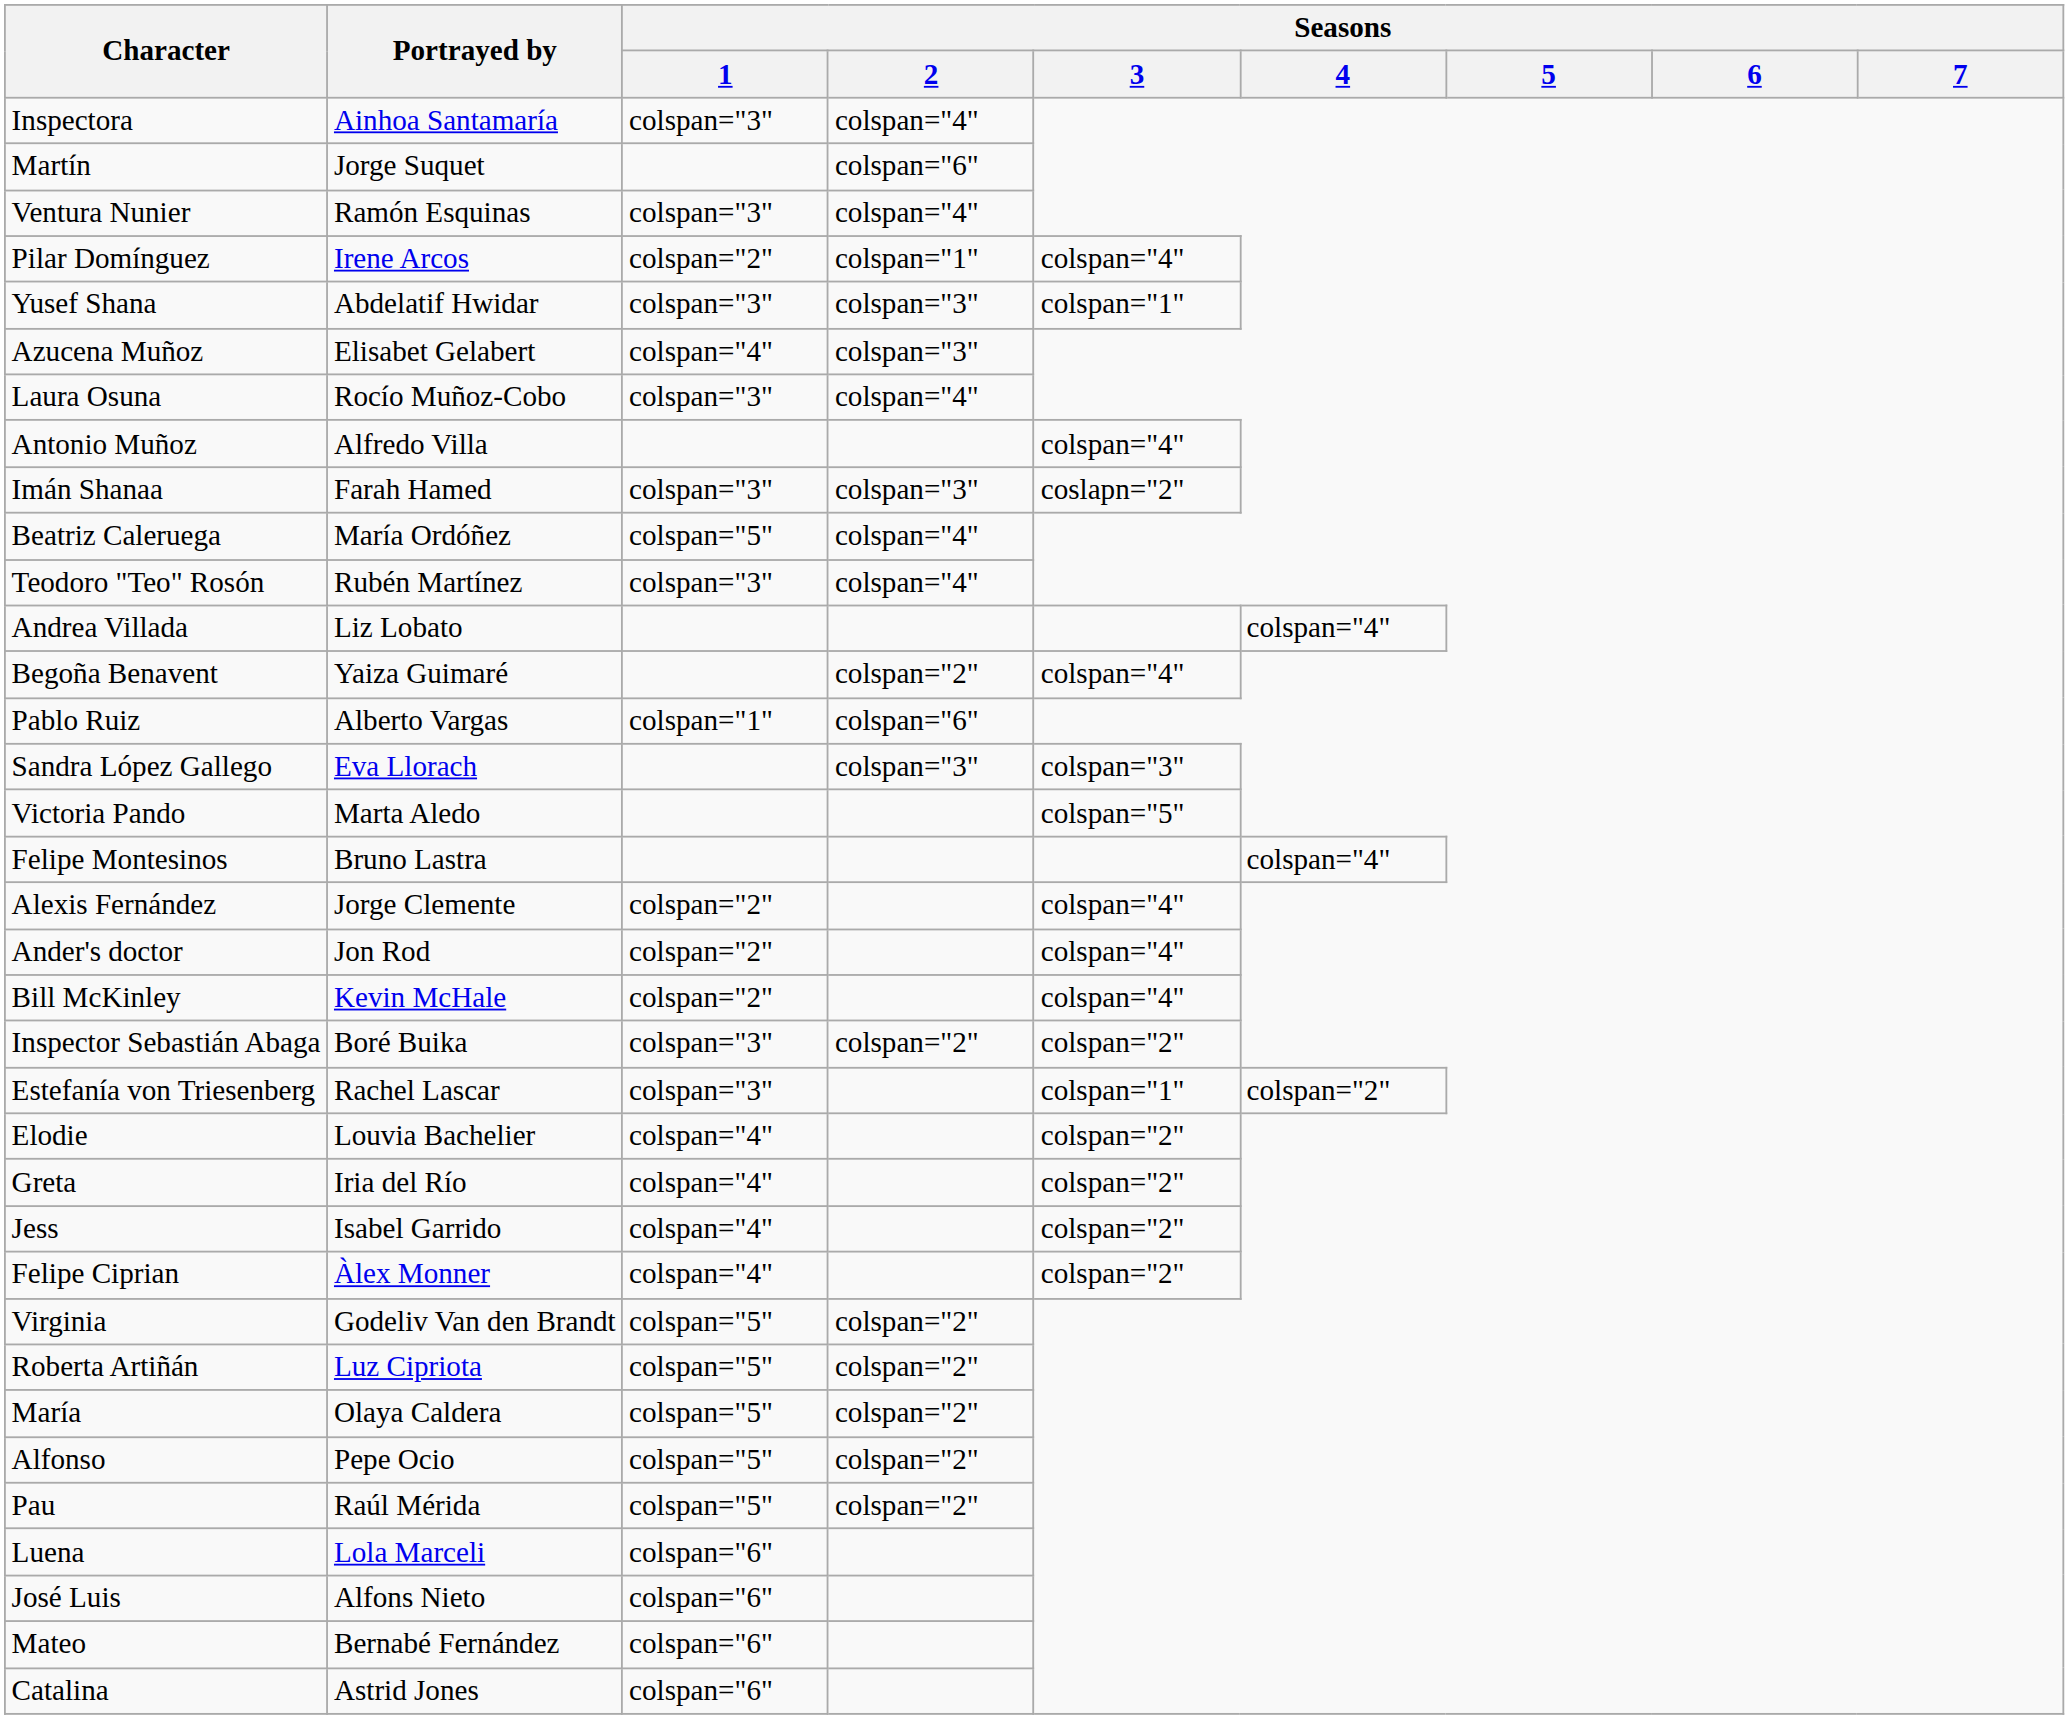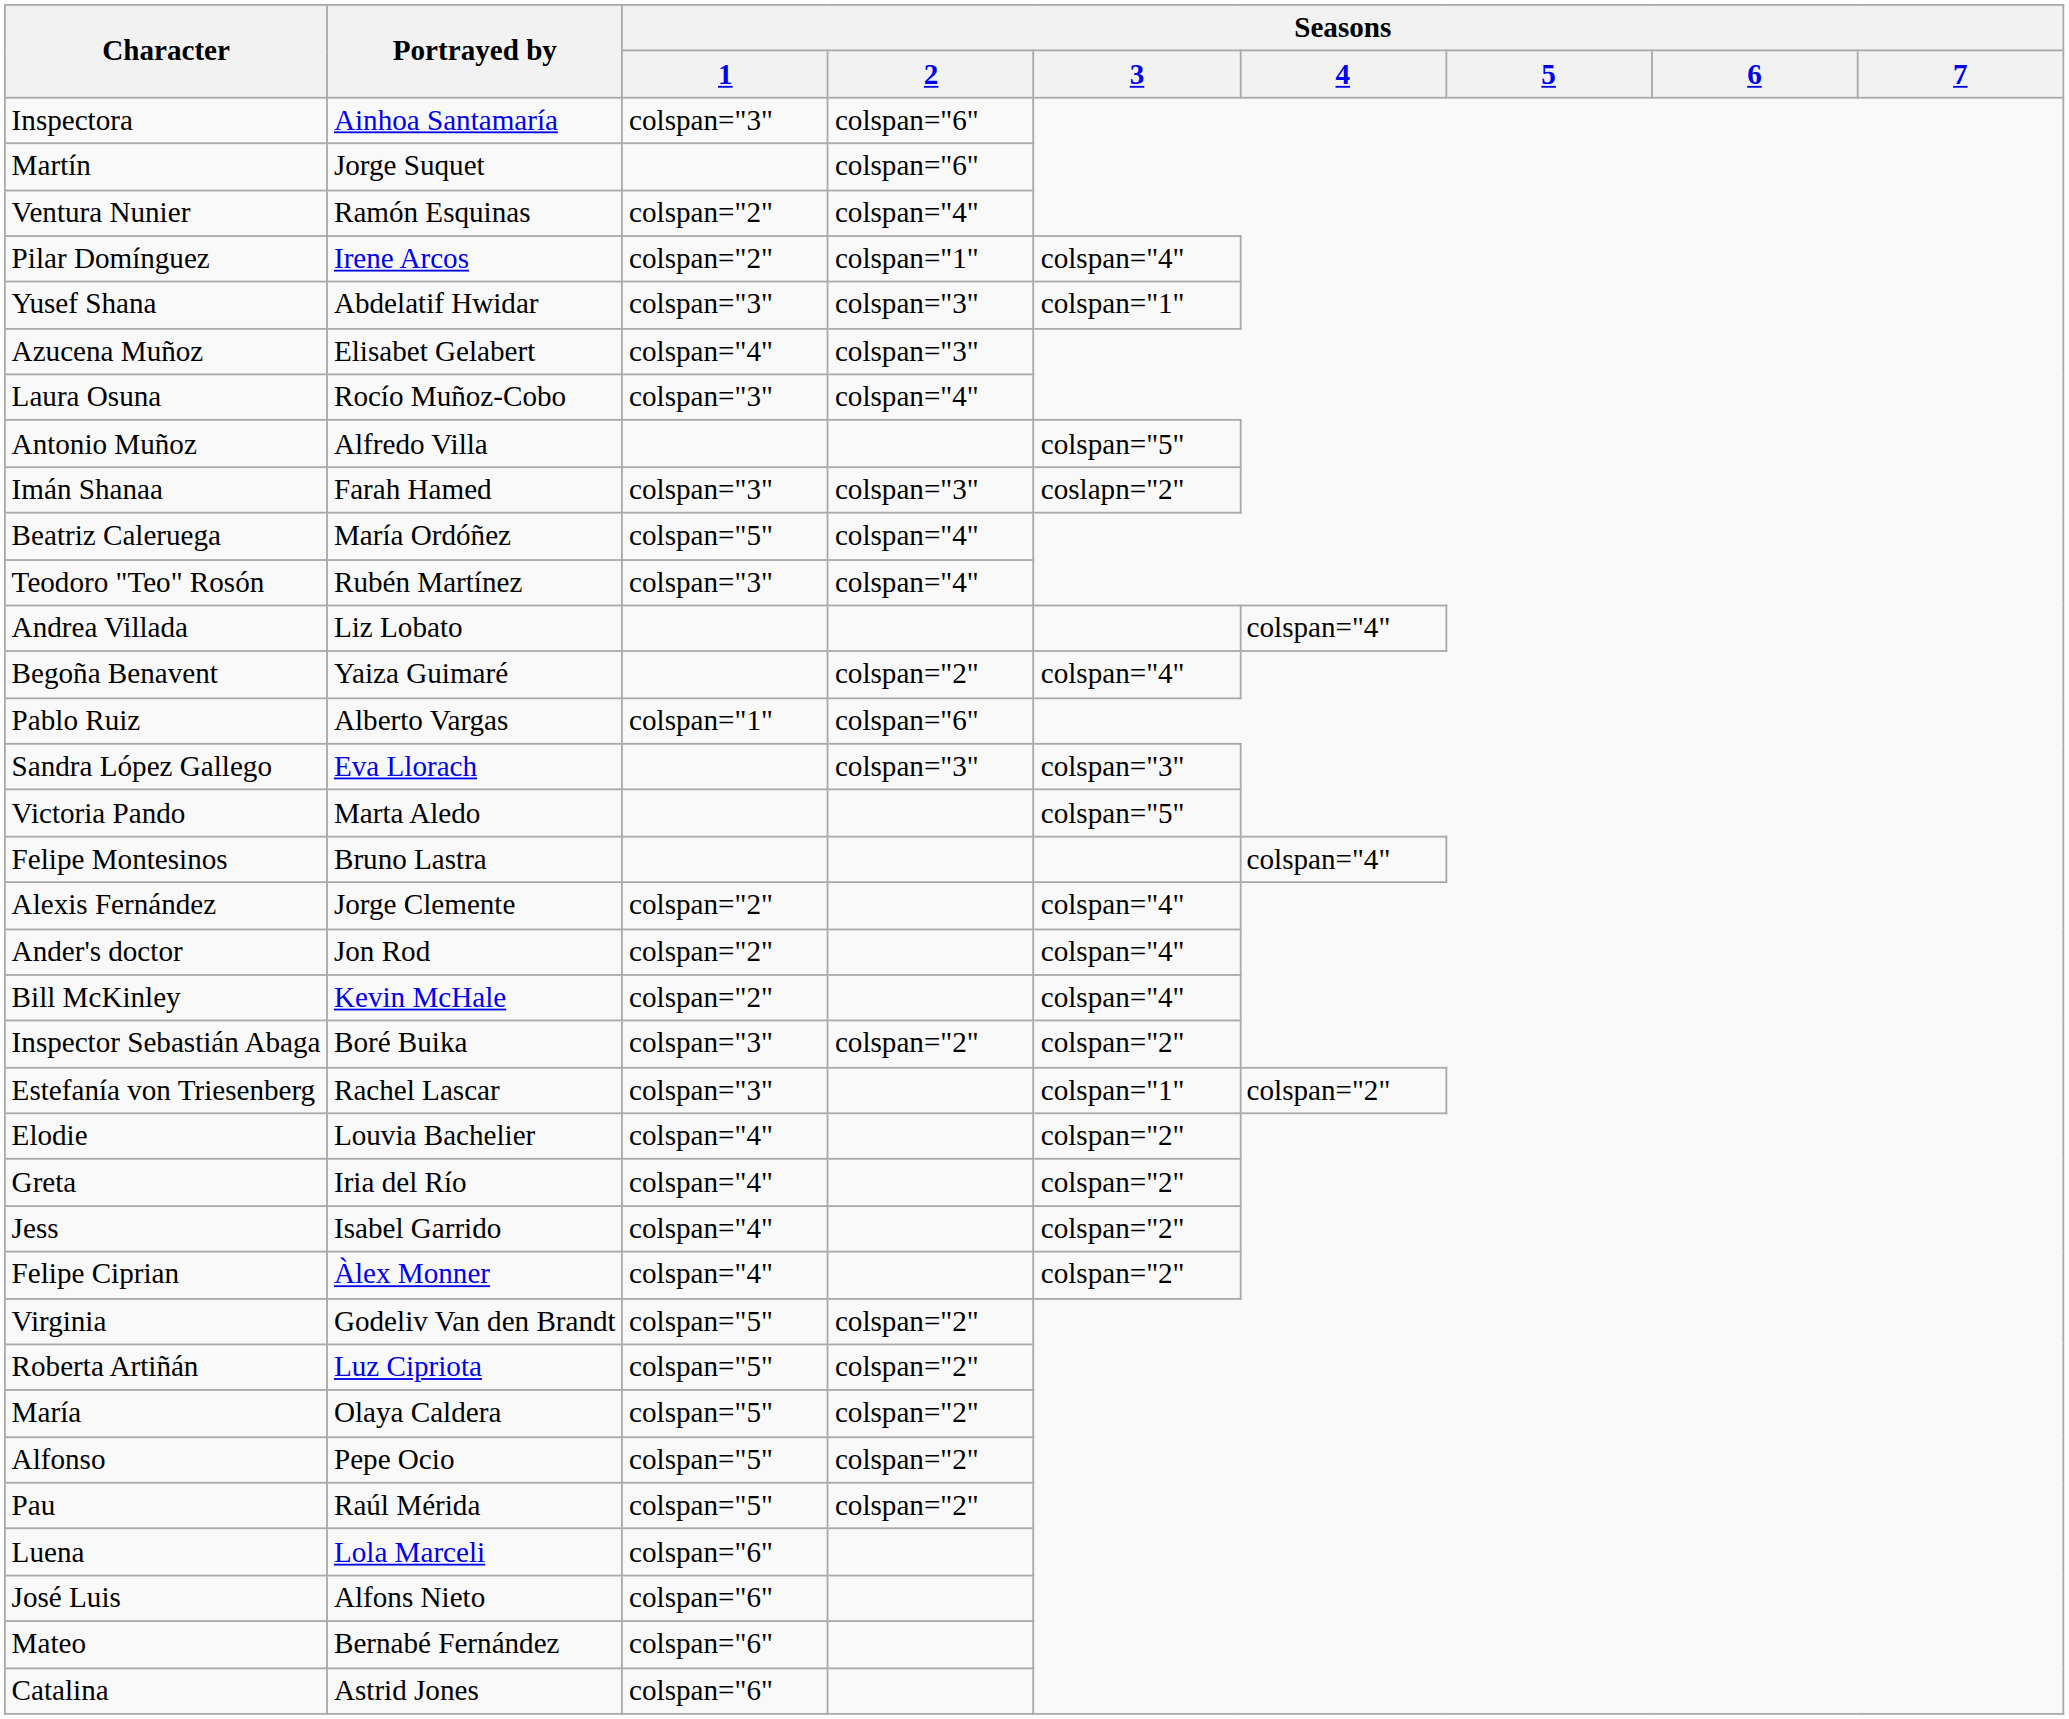(907, 119) colspan="4" -> (907, 119) colspan="6"
(701, 212) colspan="3" -> (701, 212) colspan="2"
(1113, 443) colspan="4" -> (1113, 443) colspan="5"
